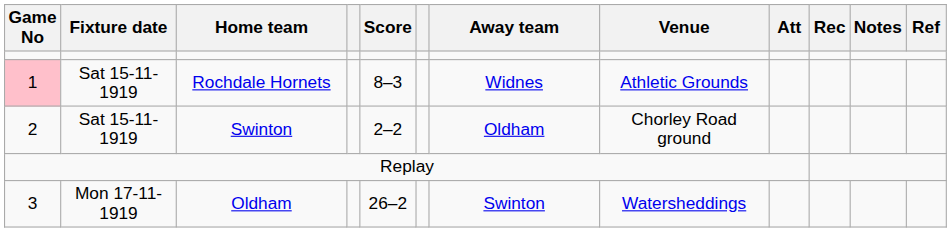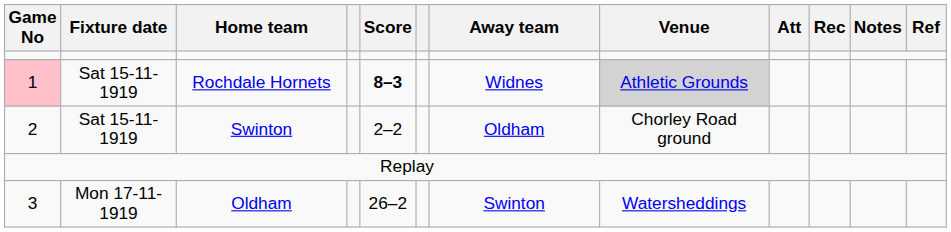(388, 82) normal -> (388, 82) bold
(684, 82) no background -> (684, 82) lightgrey background
